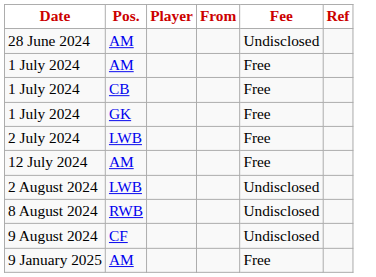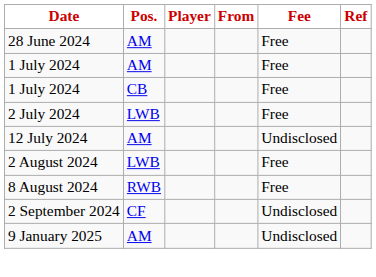(281, 41) Undisclosed -> (275, 41) Free
- row: (44, 114)
(257, 162) Free -> (299, 138) Undisclosed
(281, 187) Undisclosed -> (275, 162) Free
(281, 211) Undisclosed -> (275, 187) Free
- row: (53, 235)
+ row: (64, 211)
(257, 260) Free -> (299, 235) Undisclosed
